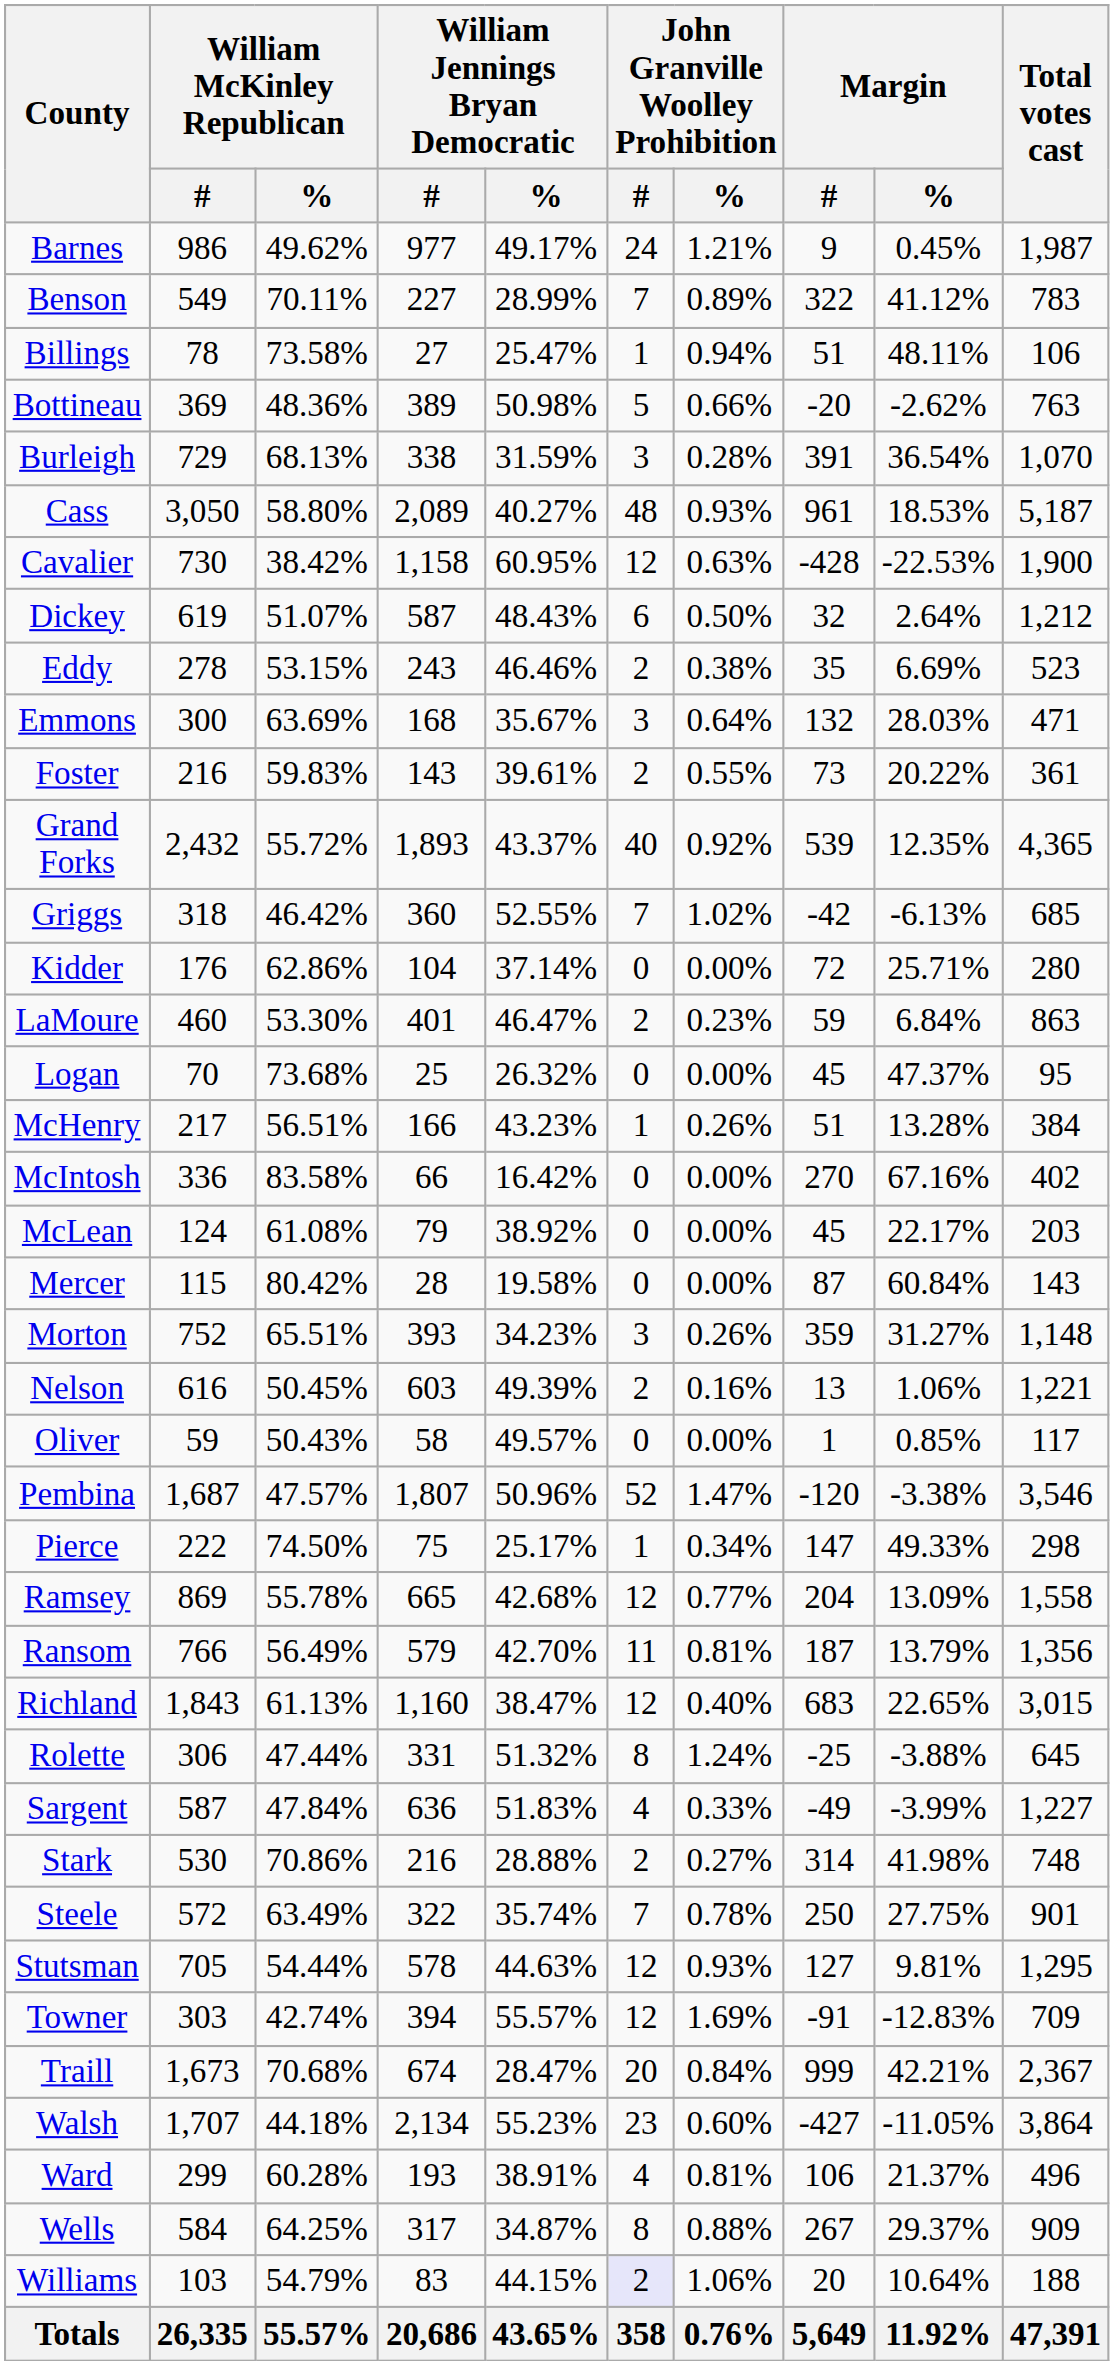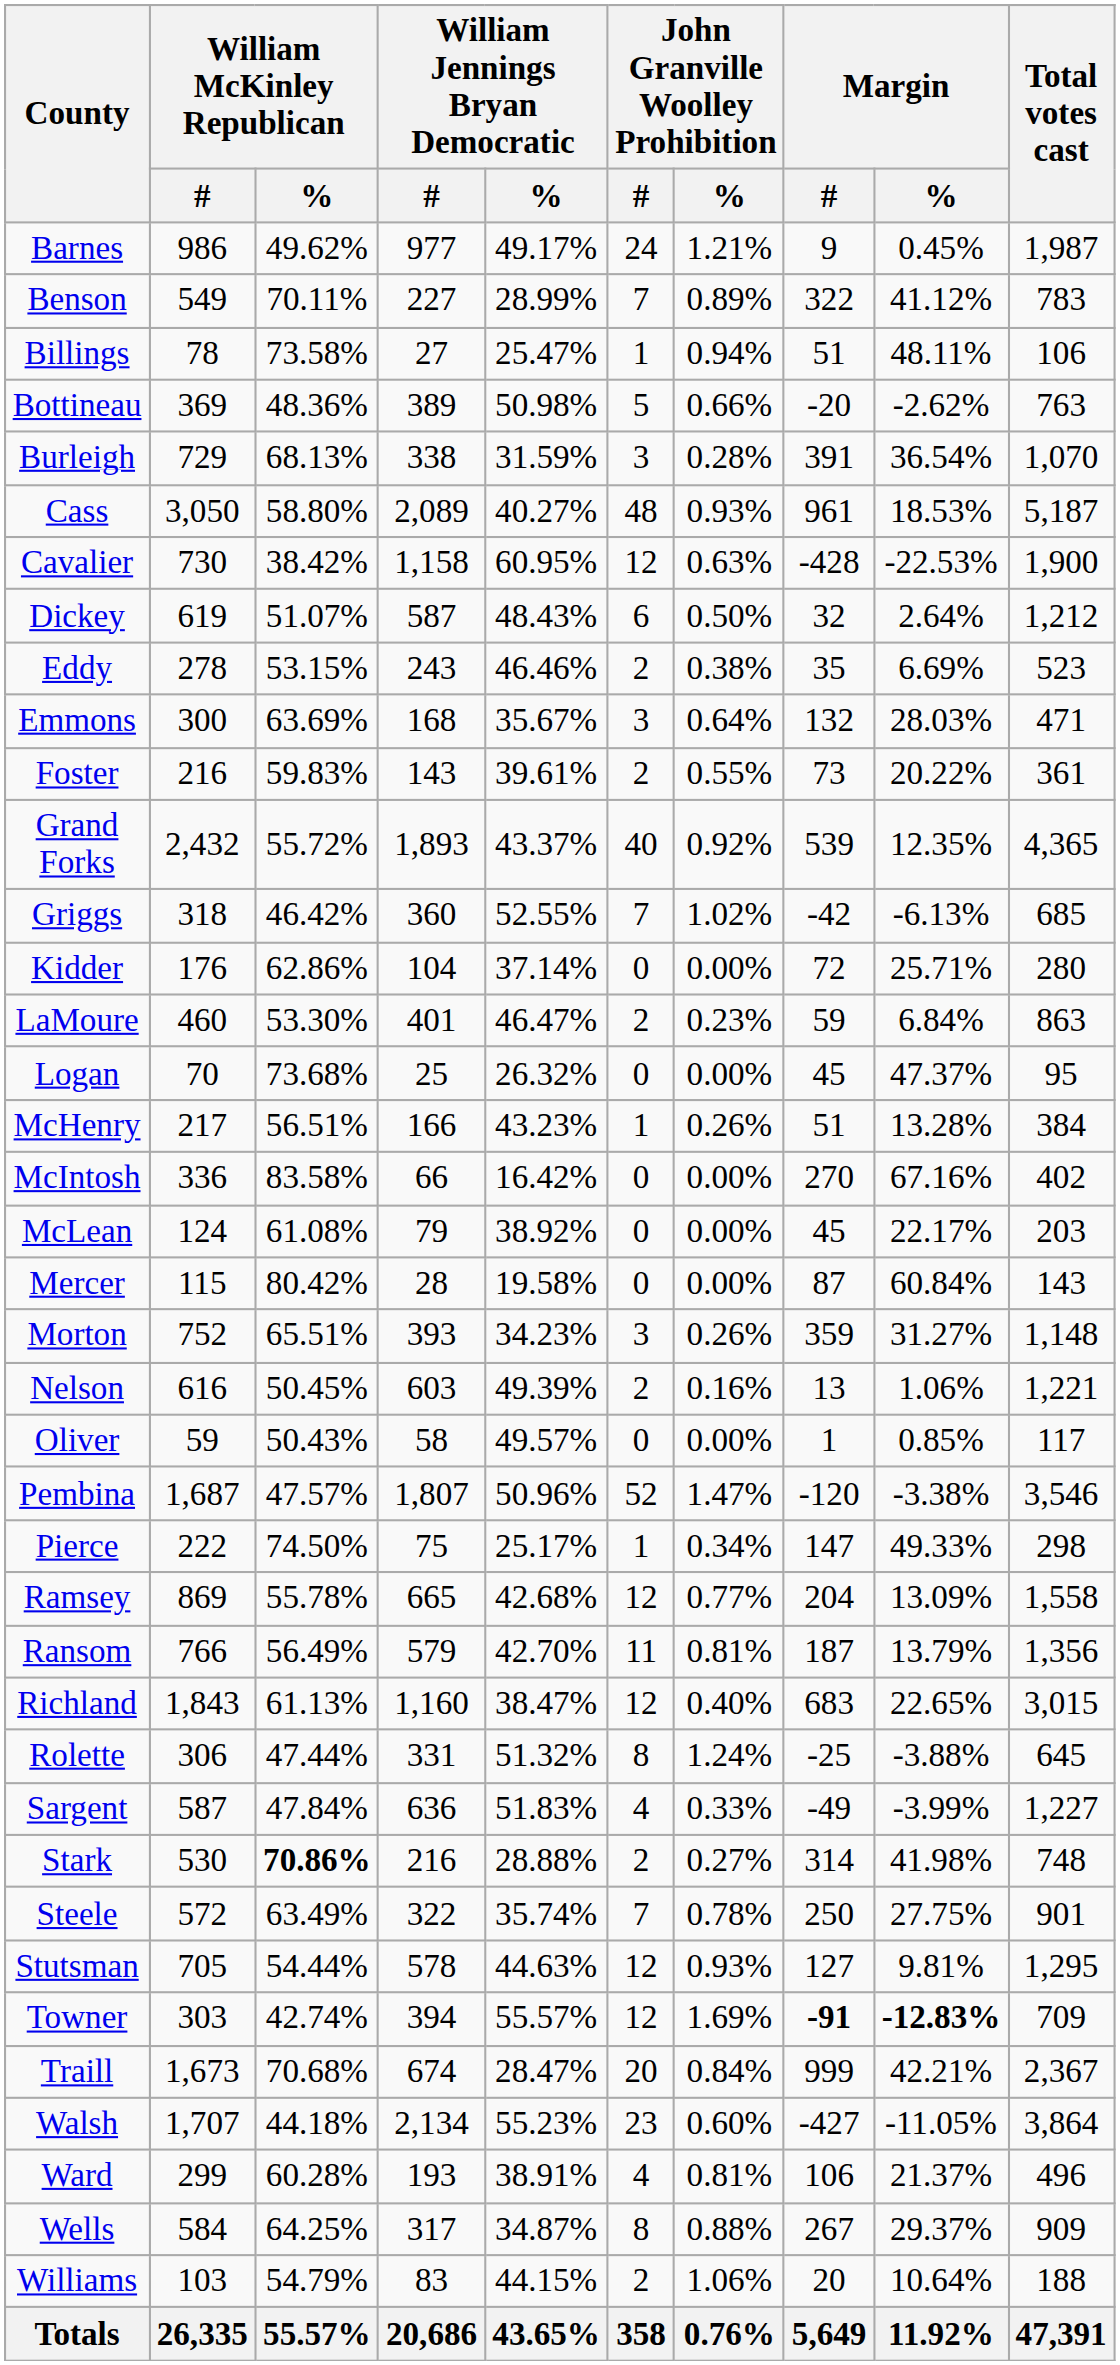(317, 1860) normal -> (317, 1860) bold
(829, 2018) normal -> (829, 2018) bold
(938, 2018) normal -> (941, 2018) bold
(641, 2280) lavender background -> (641, 2280) no background
